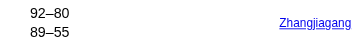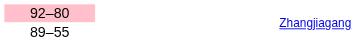(50, 13) no background -> (50, 13) pink background
